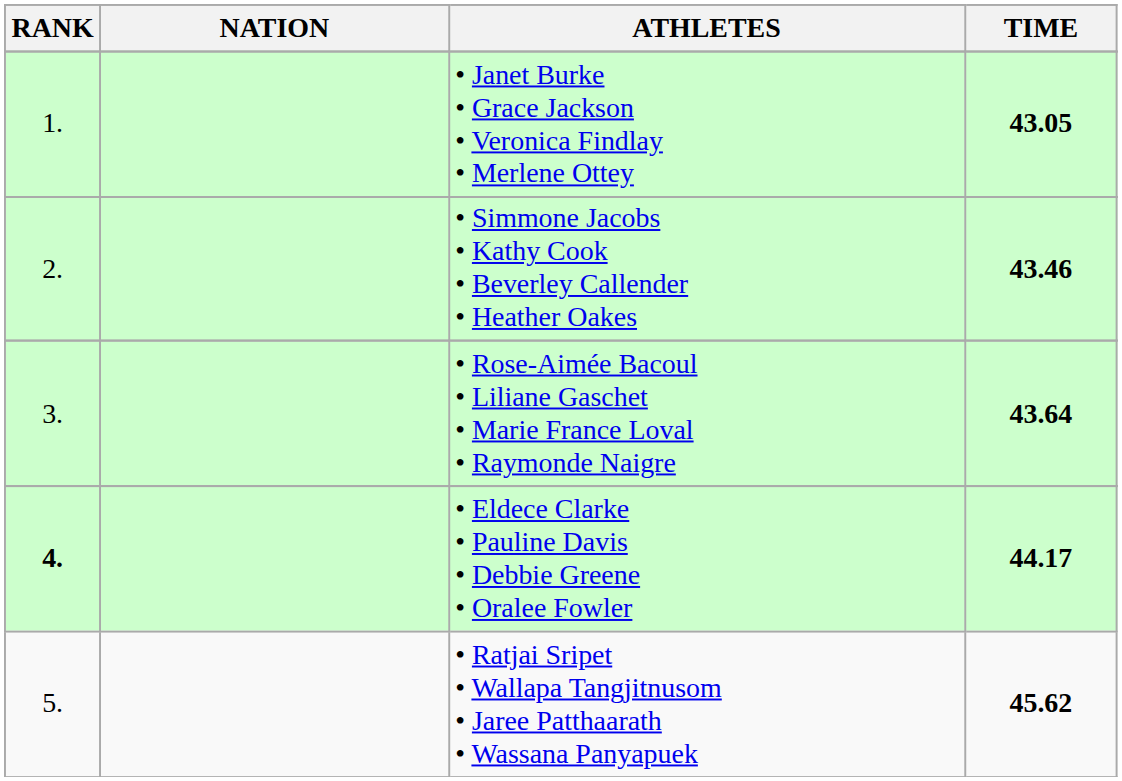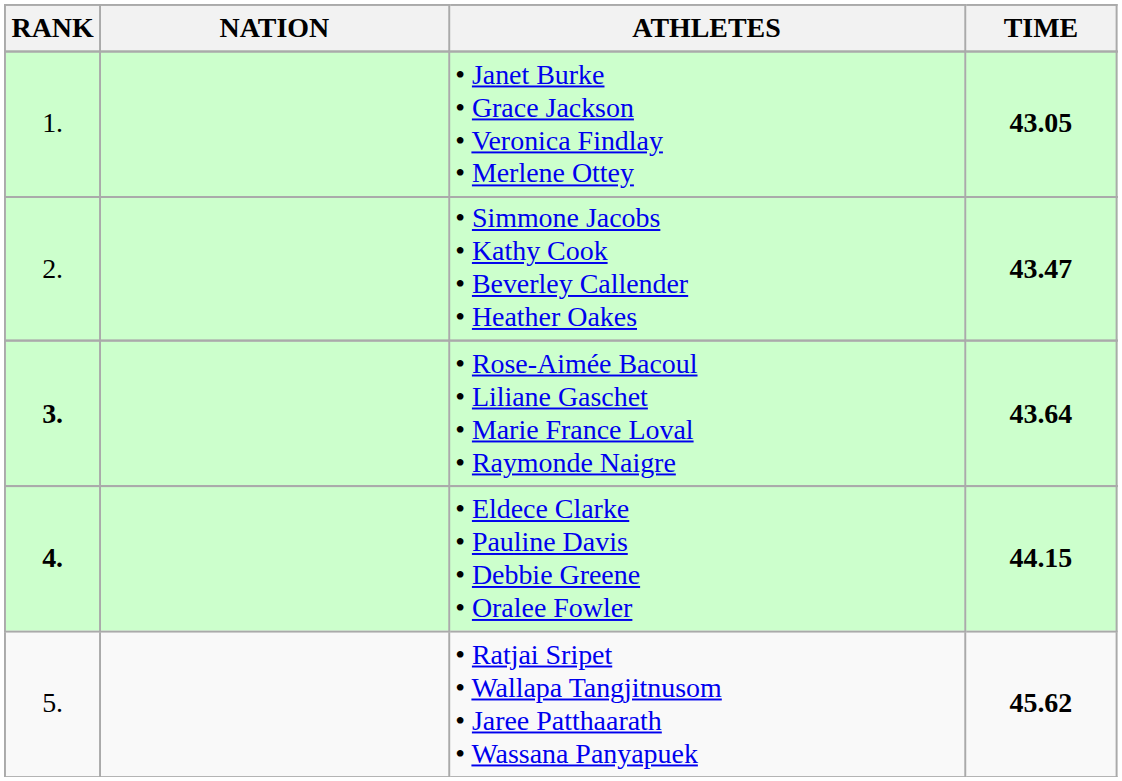(1041, 268) 43.46 -> (1041, 268) 43.47
(53, 413) normal -> (53, 413) bold
(1041, 558) 44.17 -> (1041, 558) 44.15
